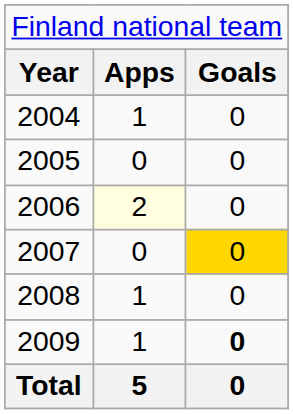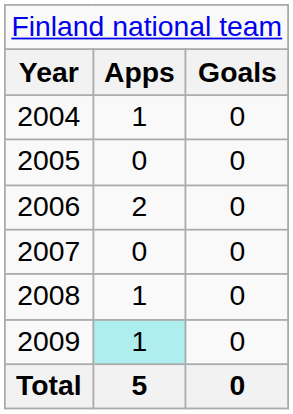(139, 206) lightyellow background -> (139, 206) no background
(237, 251) gold background -> (237, 251) no background
(139, 341) no background -> (139, 341) paleturquoise background
(237, 341) bold -> (237, 341) normal
